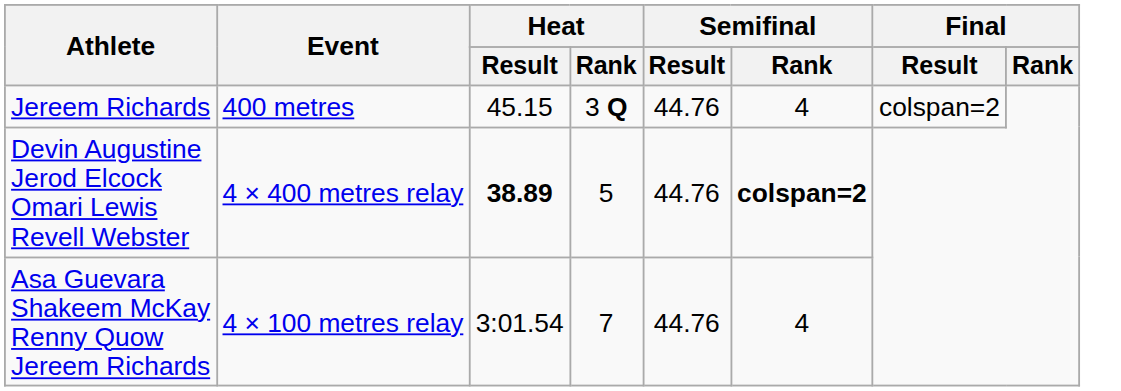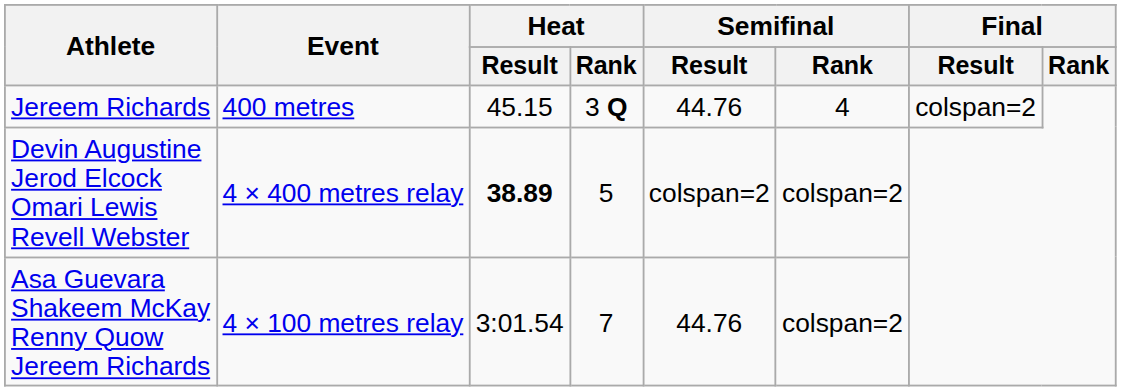(687, 193) 44.76 -> (709, 193) colspan=2
(802, 193) bold -> (842, 193) normal
(802, 322) 4 -> (842, 322) colspan=2
